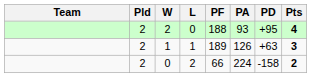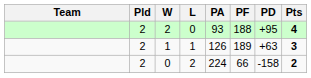columns swapped: (218, 13) <-> (243, 13)
